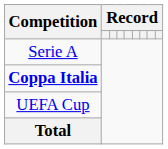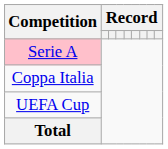(53, 51) no background -> (53, 51) pink background
(53, 78) bold -> (53, 78) normal
